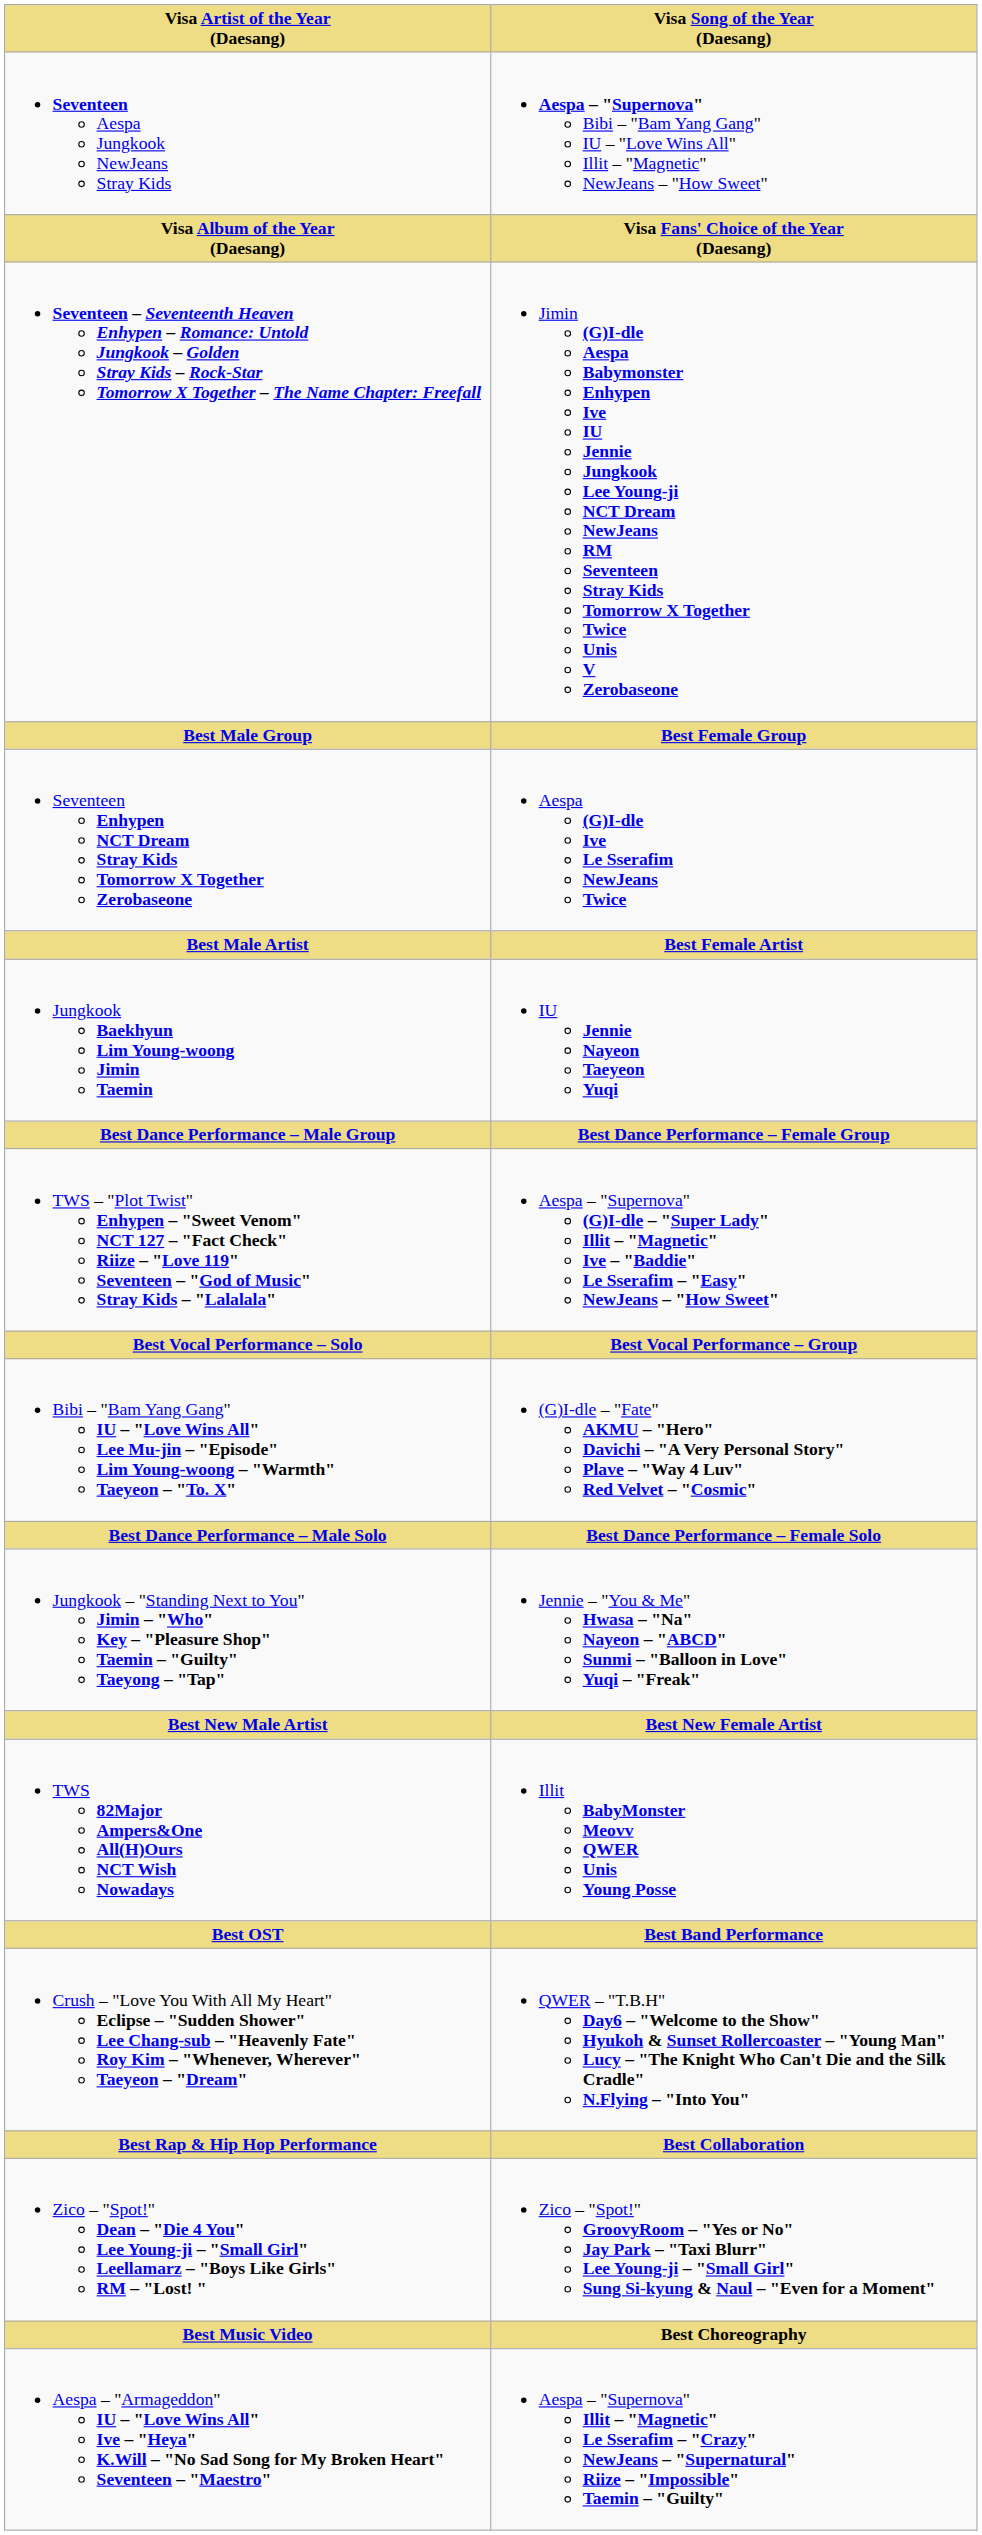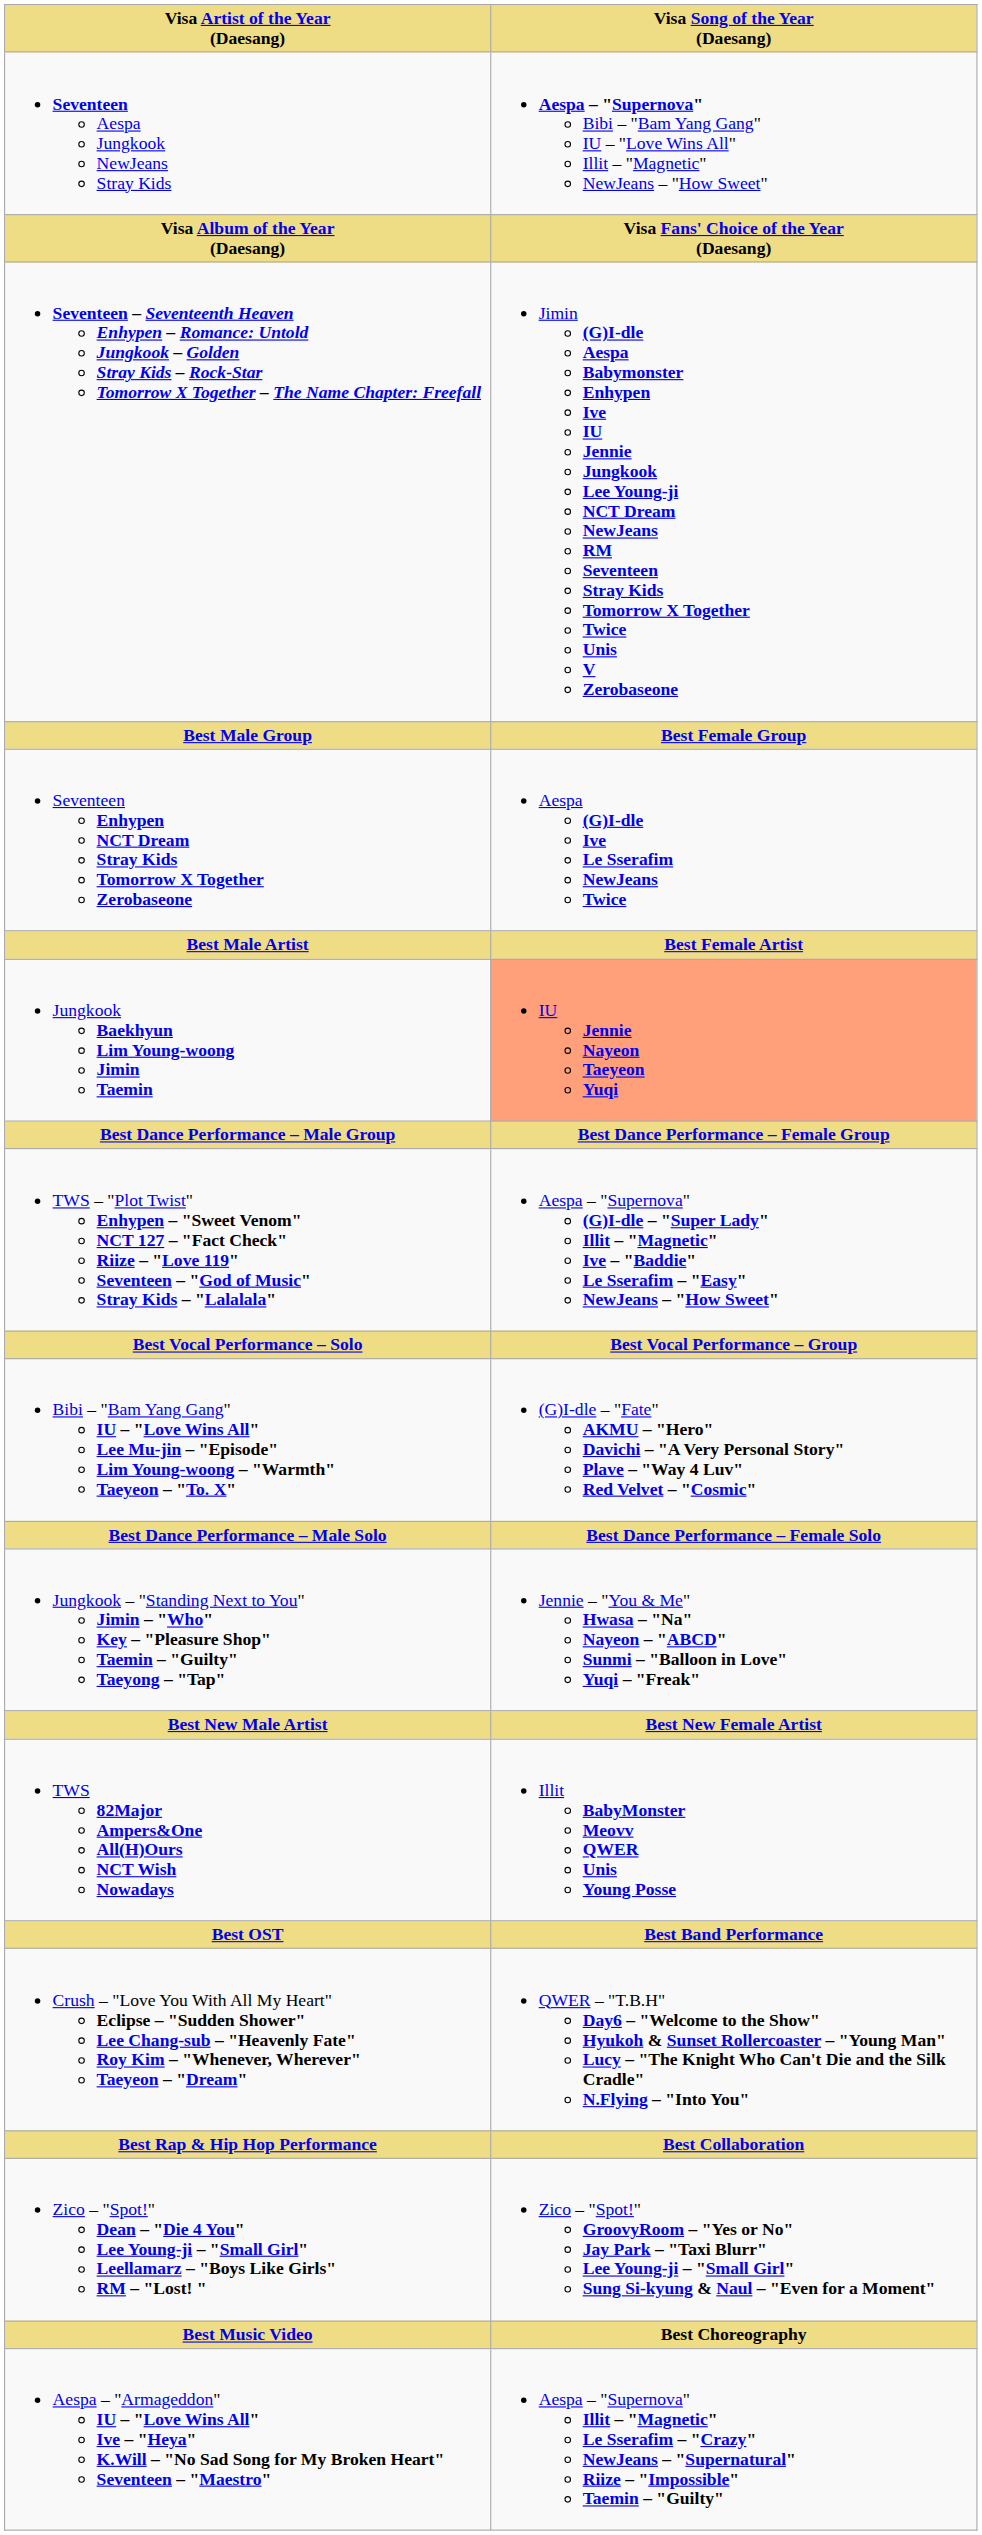(734, 1050) no background -> (734, 1050) lightsalmon background
